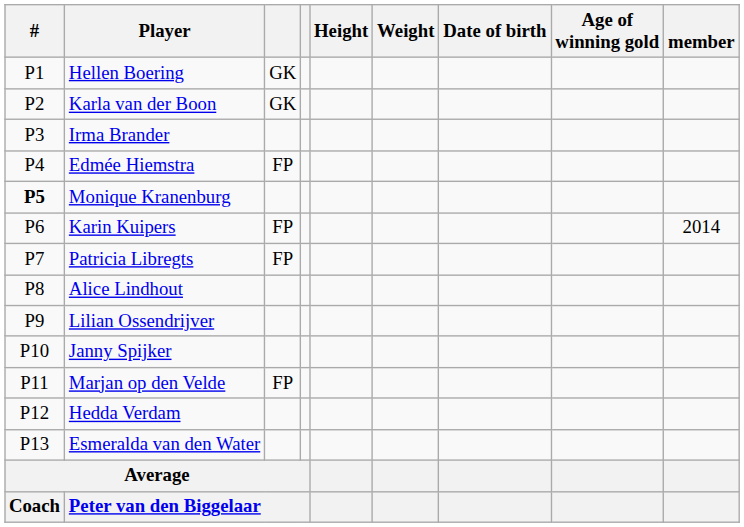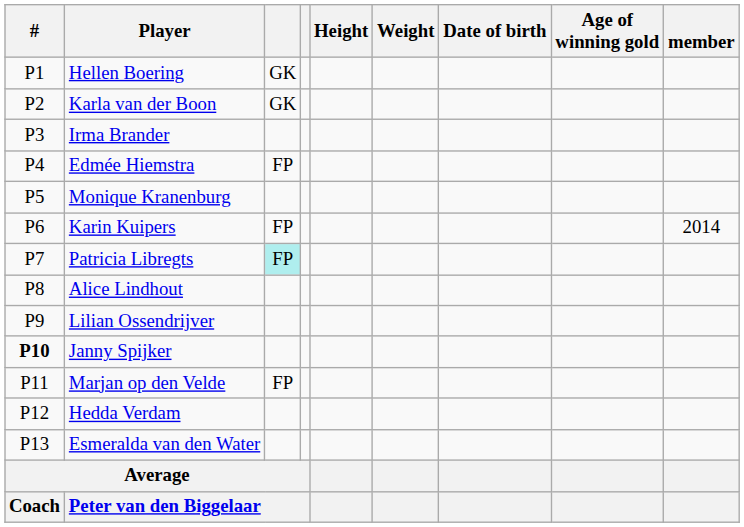(34, 196) bold -> (34, 196) normal
(283, 258) no background -> (283, 258) paleturquoise background
(34, 351) normal -> (34, 351) bold
